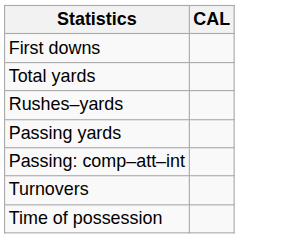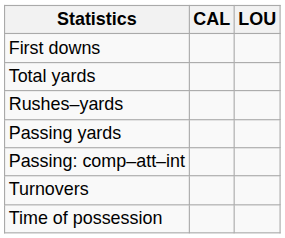+ column: (257, 19)
